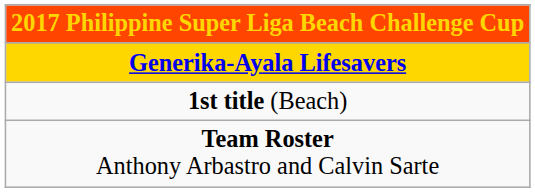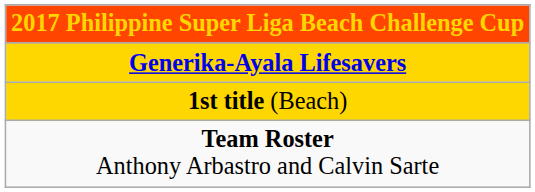(268, 100) no background -> (268, 100) gold background
